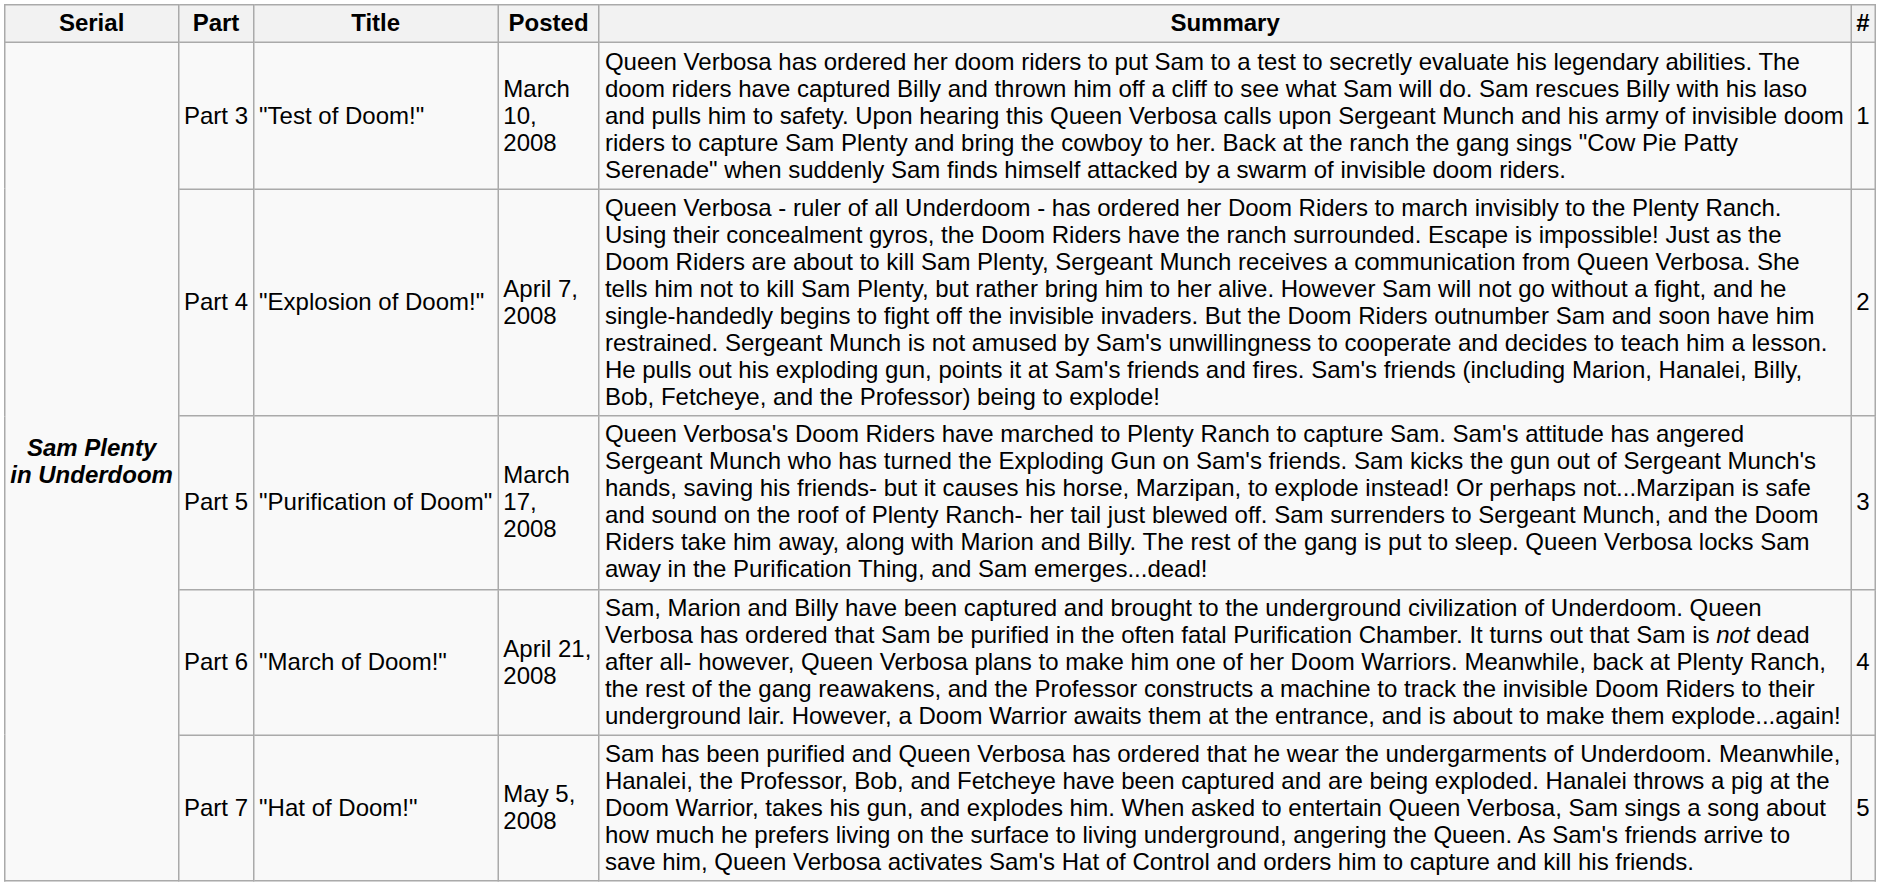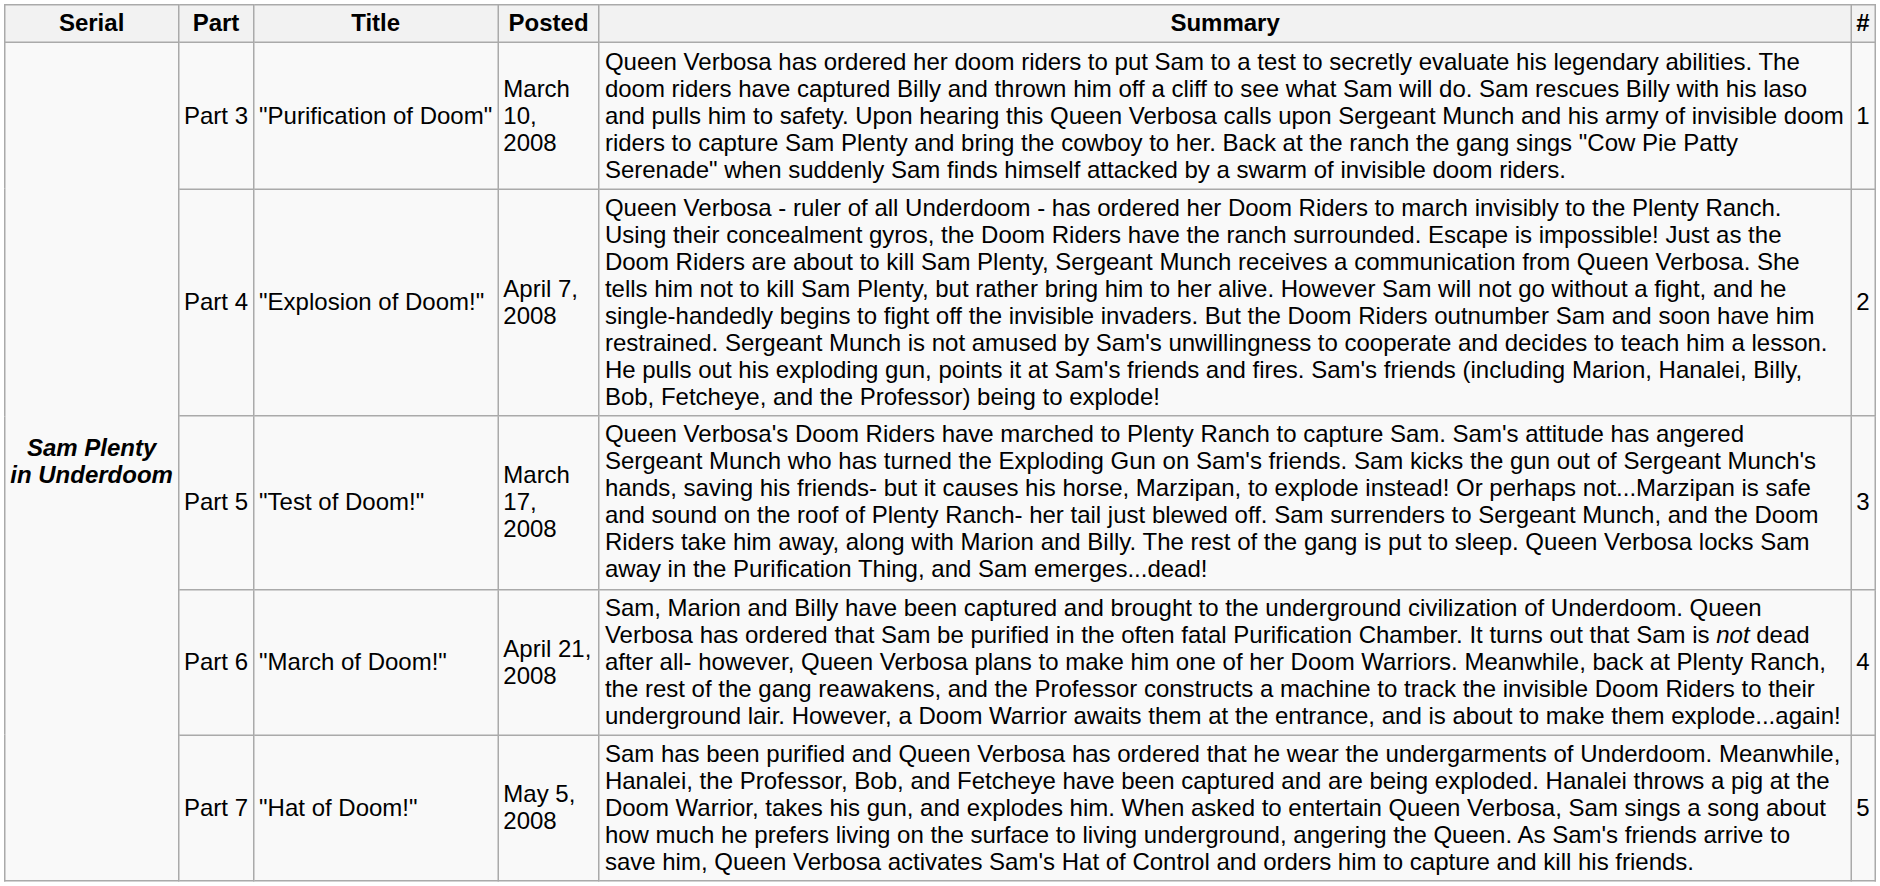(342, 115) "Test of Doom!" -> (376, 115) "Purification of Doom"
(376, 502) "Purification of Doom" -> (342, 502) "Test of Doom!"
